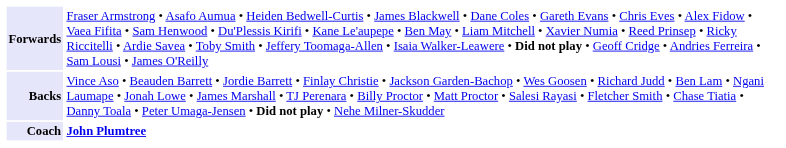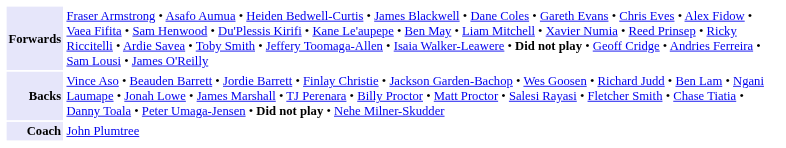(106, 131) bold -> (103, 131) normal
